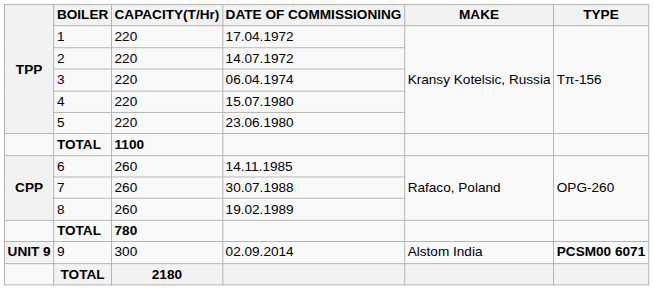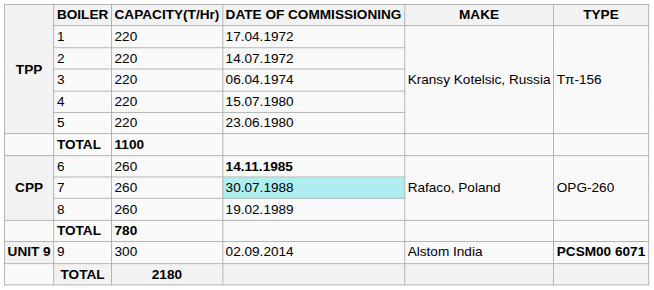(259, 166) normal -> (259, 166) bold
(260, 187) no background -> (260, 187) paleturquoise background
